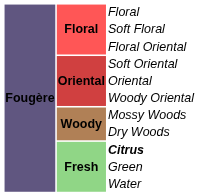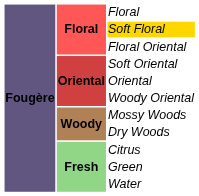(136, 29) no background -> (136, 29) gold background
(126, 149) bold -> (124, 149) normal
